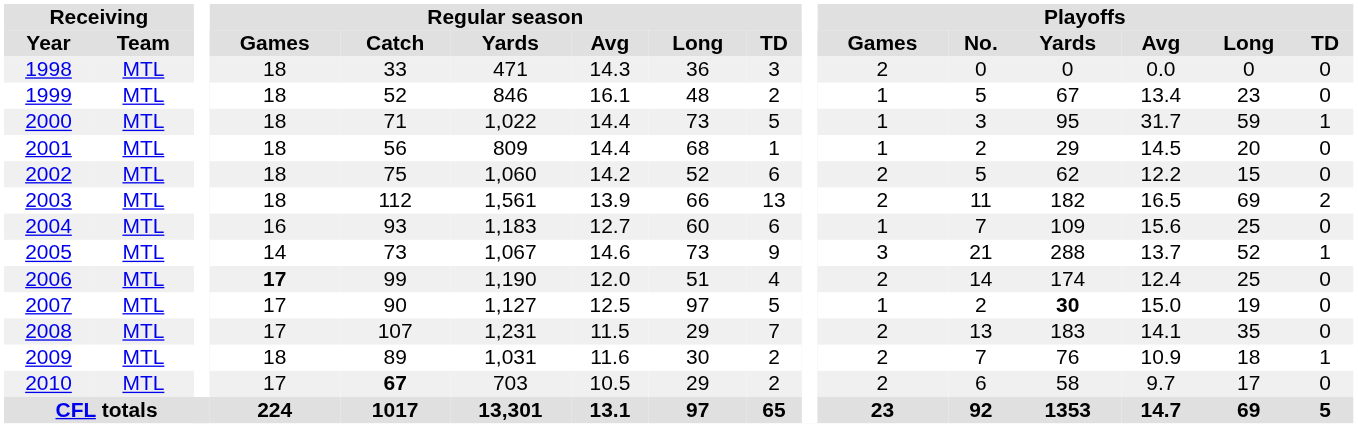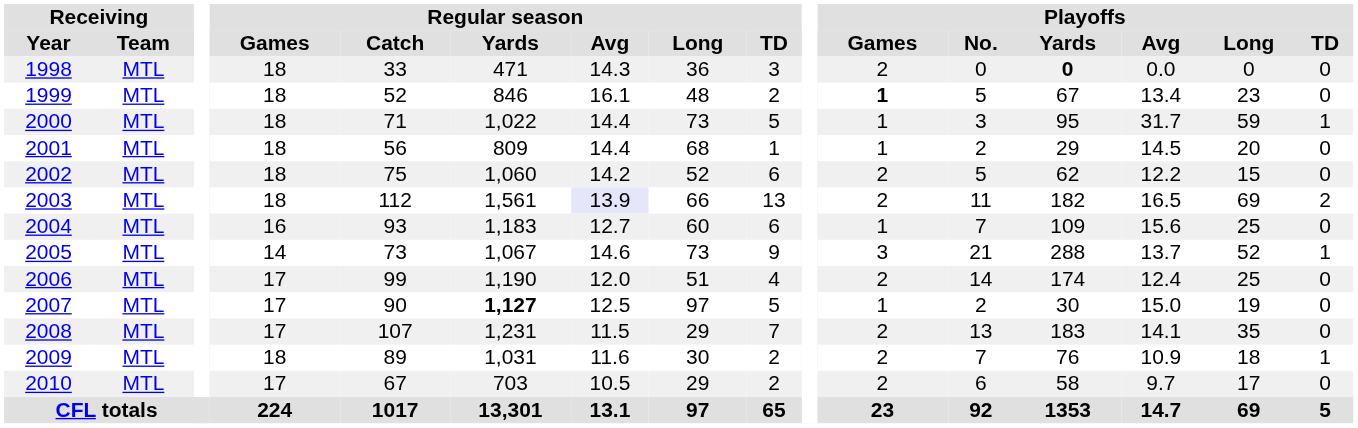(1068, 69) normal -> (1068, 69) bold
(882, 95) normal -> (882, 95) bold
(610, 200) no background -> (610, 200) lavender background
(275, 278) bold -> (275, 278) normal
(510, 305) normal -> (510, 305) bold
(1068, 305) bold -> (1068, 305) normal
(395, 383) bold -> (395, 383) normal
